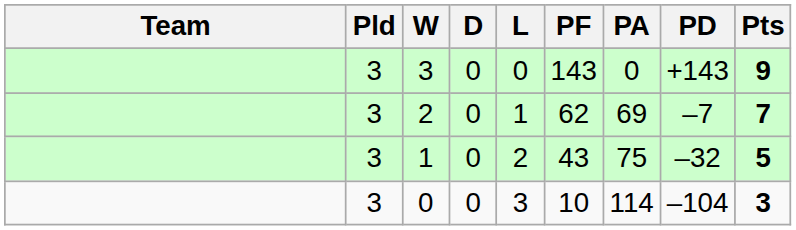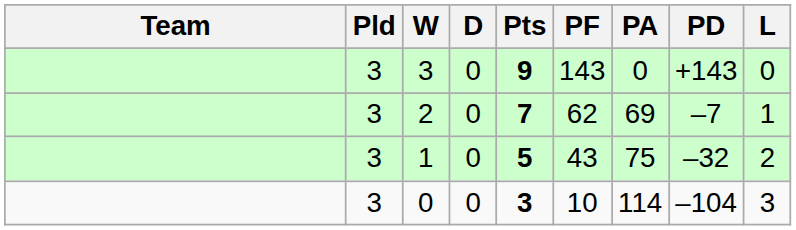columns swapped: (521, 26) <-> (763, 26)
